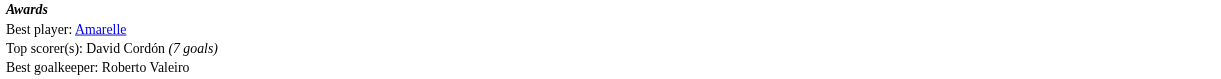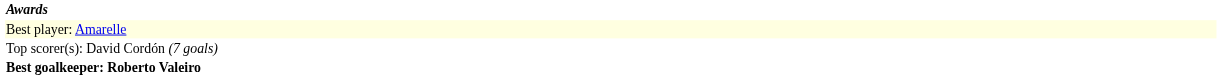(66, 29) no background -> (66, 29) lightyellow background
(98, 67) normal -> (103, 67) bold
